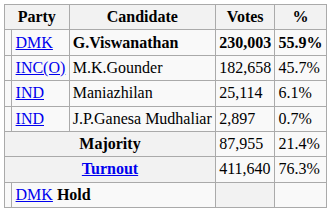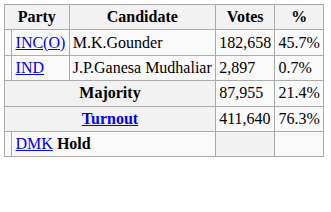- row: (126, 42)
- row: (113, 93)
